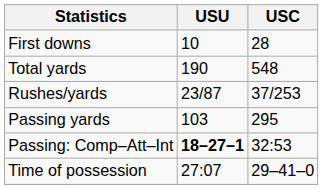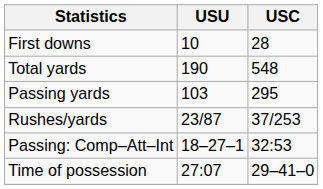rows swapped: (58, 94) <-> (59, 119)
(212, 145) bold -> (212, 145) normal
